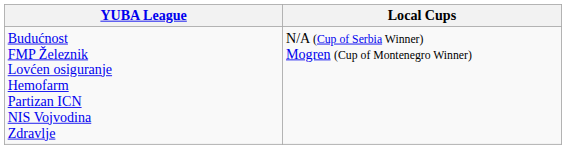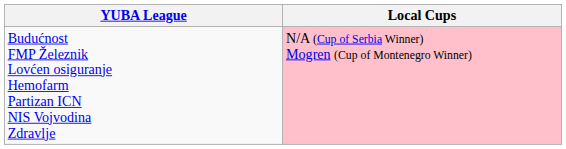(379, 45) no background -> (379, 45) pink background
